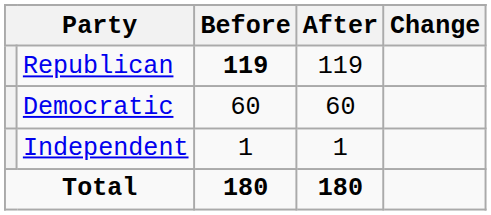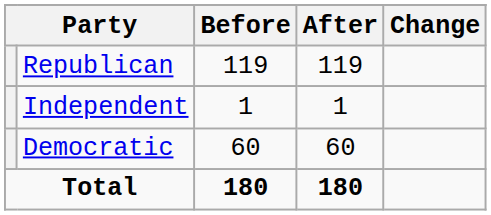(246, 66) bold -> (246, 66) normal
rows swapped: (98, 107) <-> (106, 148)
